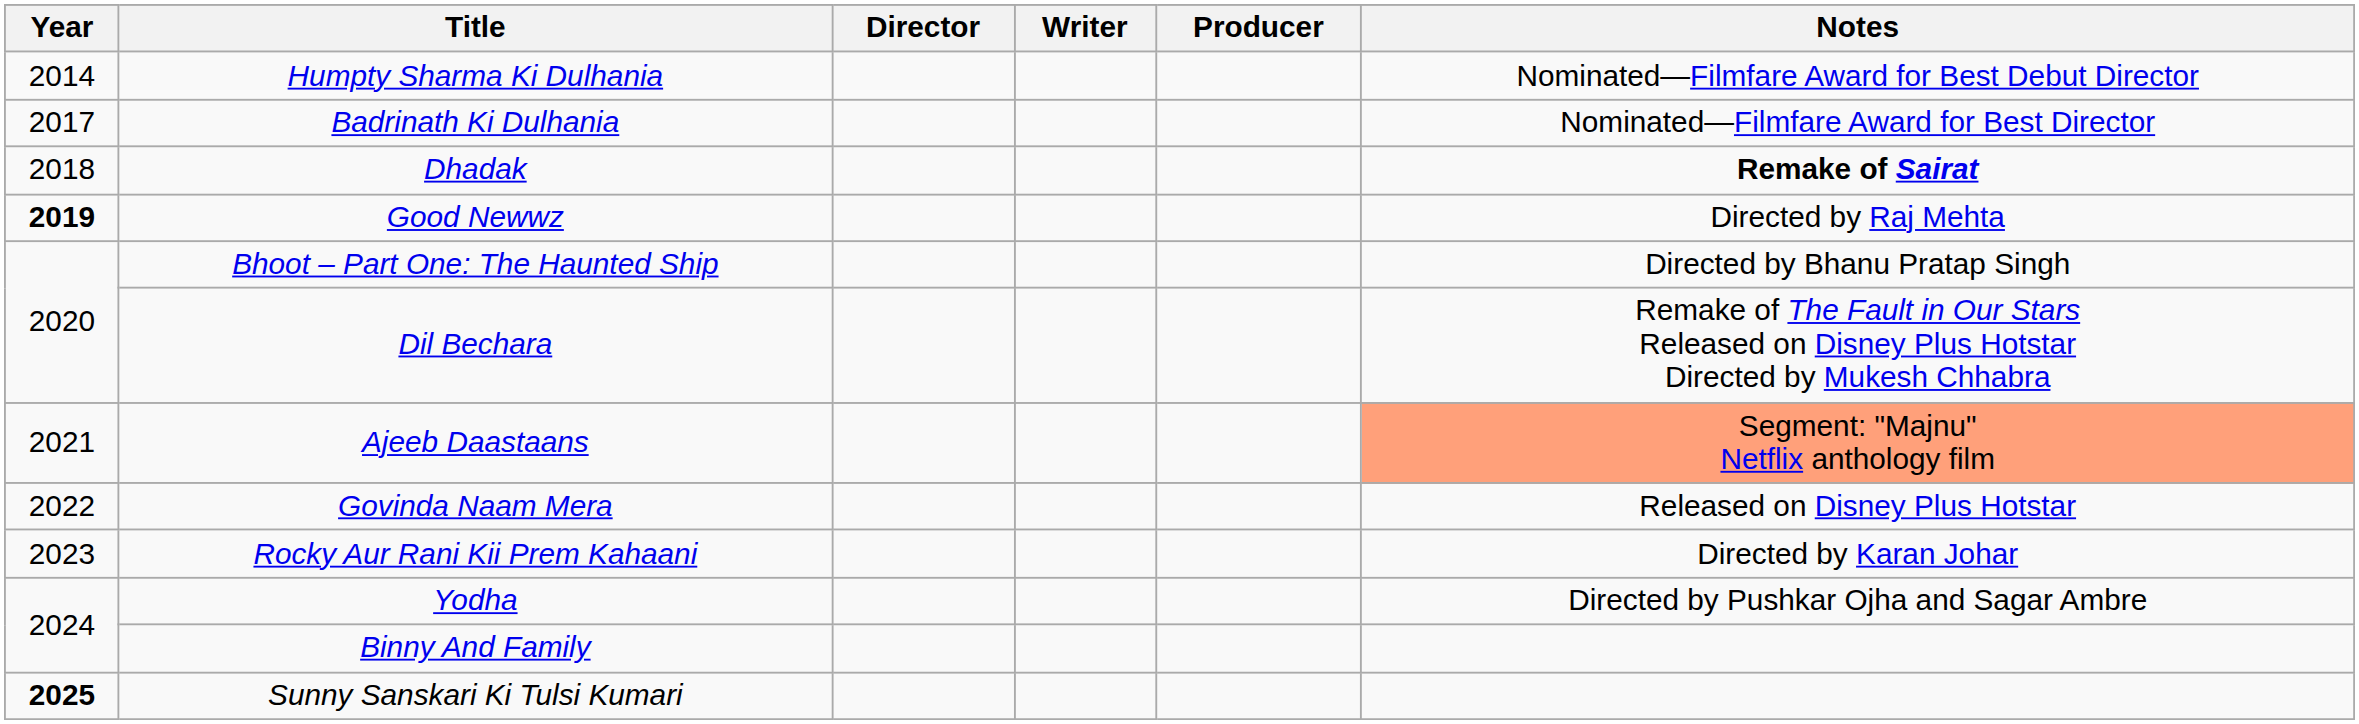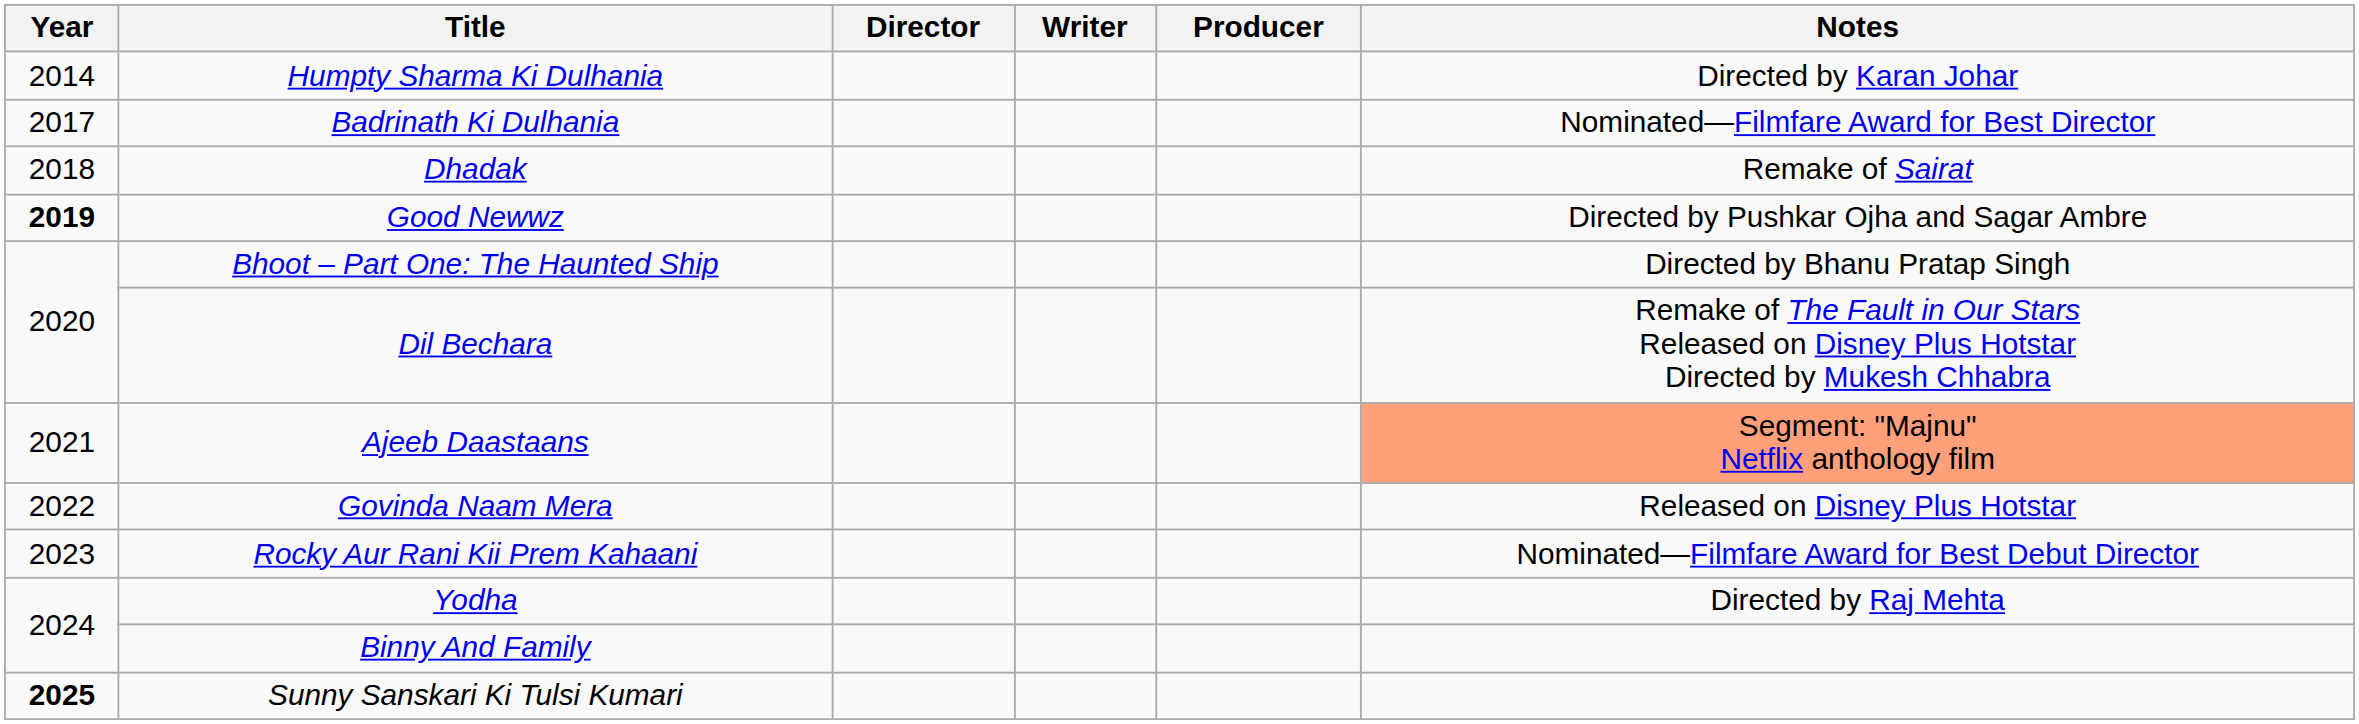(1858, 75) Nominated—Filmfare Award for Best Debut Director -> (1858, 75) Directed by Karan Johar
(1858, 169) bold -> (1858, 169) normal
(1858, 216) Directed by Raj Mehta -> (1858, 216) Directed by Pushkar Ojha and Sagar Ambre
(1858, 553) Directed by Karan Johar -> (1858, 553) Nominated—Filmfare Award for Best Debut Director
(1858, 600) Directed by Pushkar Ojha and Sagar Ambre -> (1858, 600) Directed by Raj Mehta
